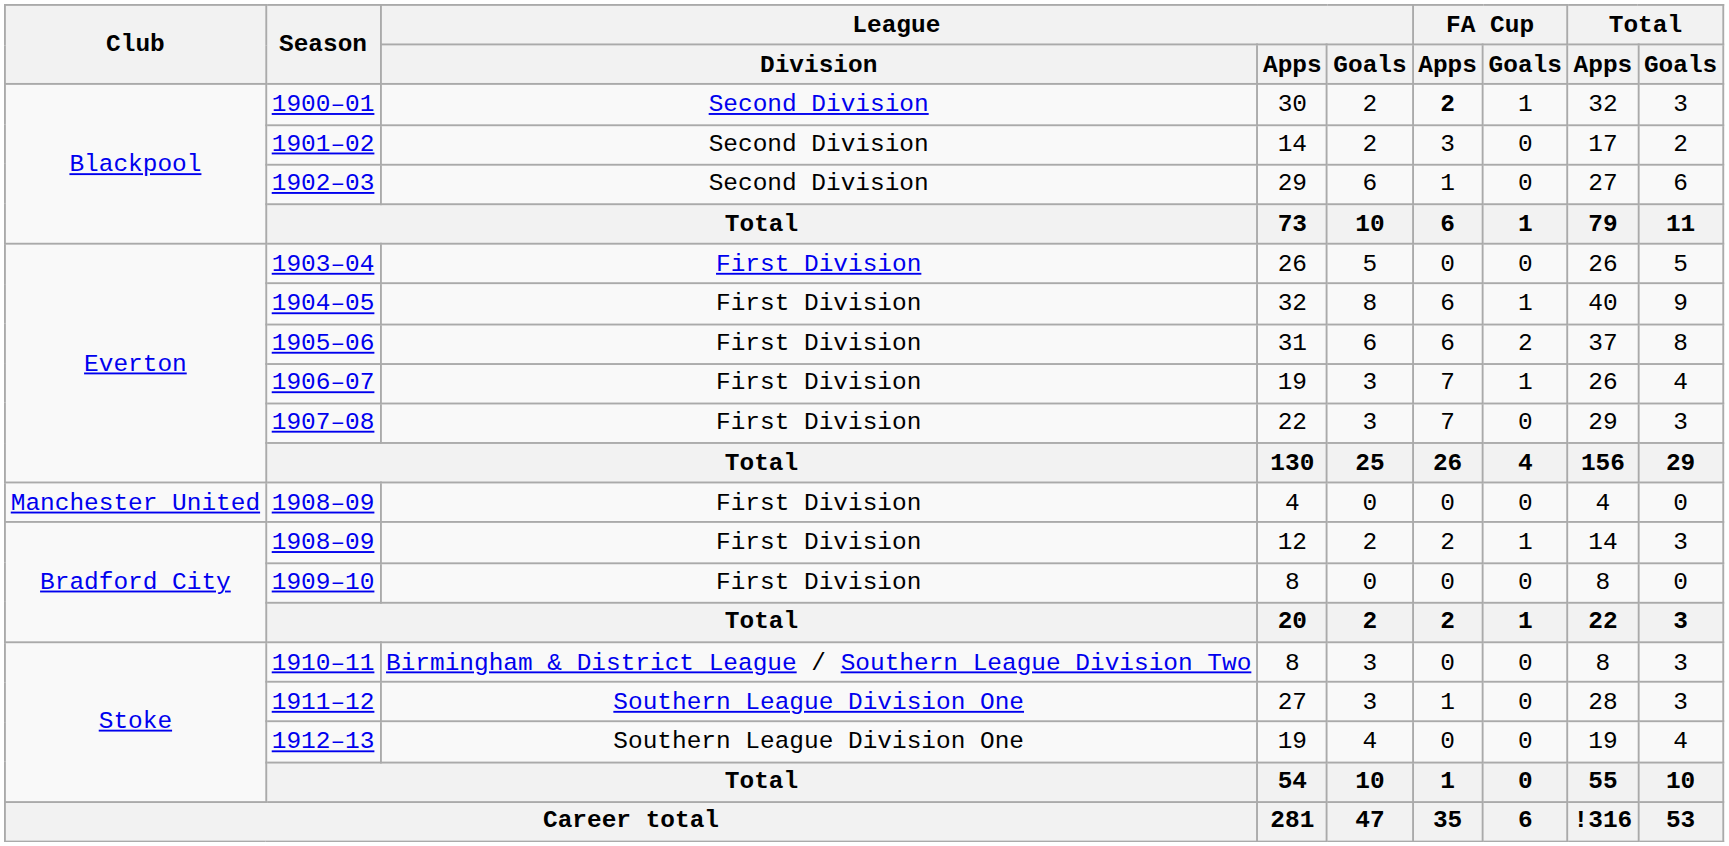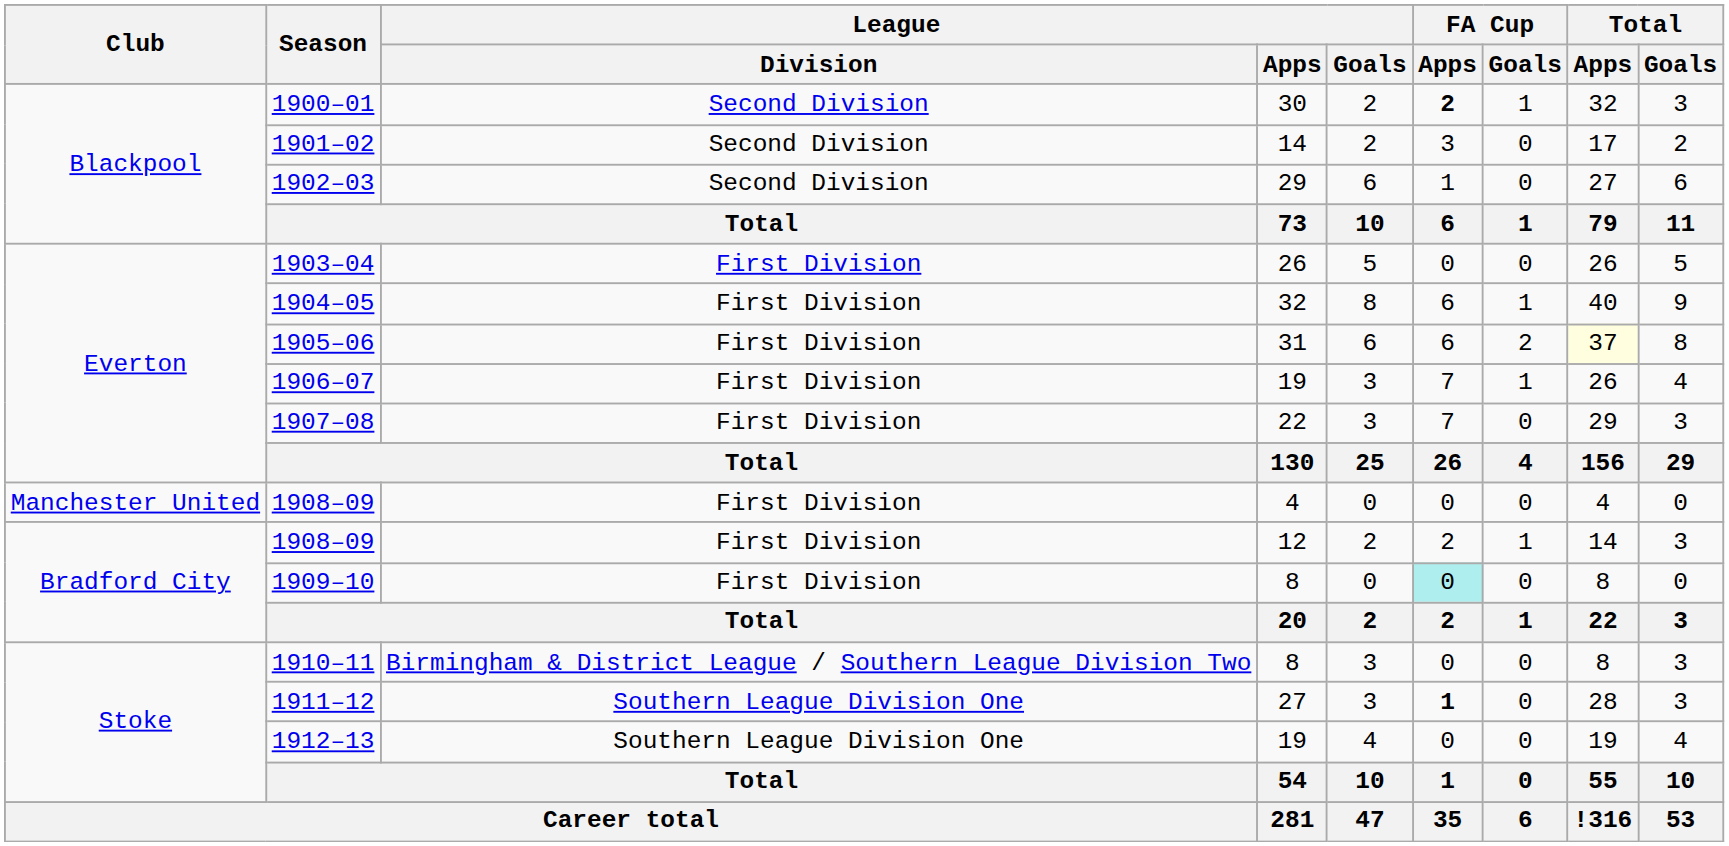(1603, 344) no background -> (1603, 344) lightyellow background
(1448, 583) no background -> (1448, 583) paleturquoise background
(1448, 702) normal -> (1448, 702) bold
